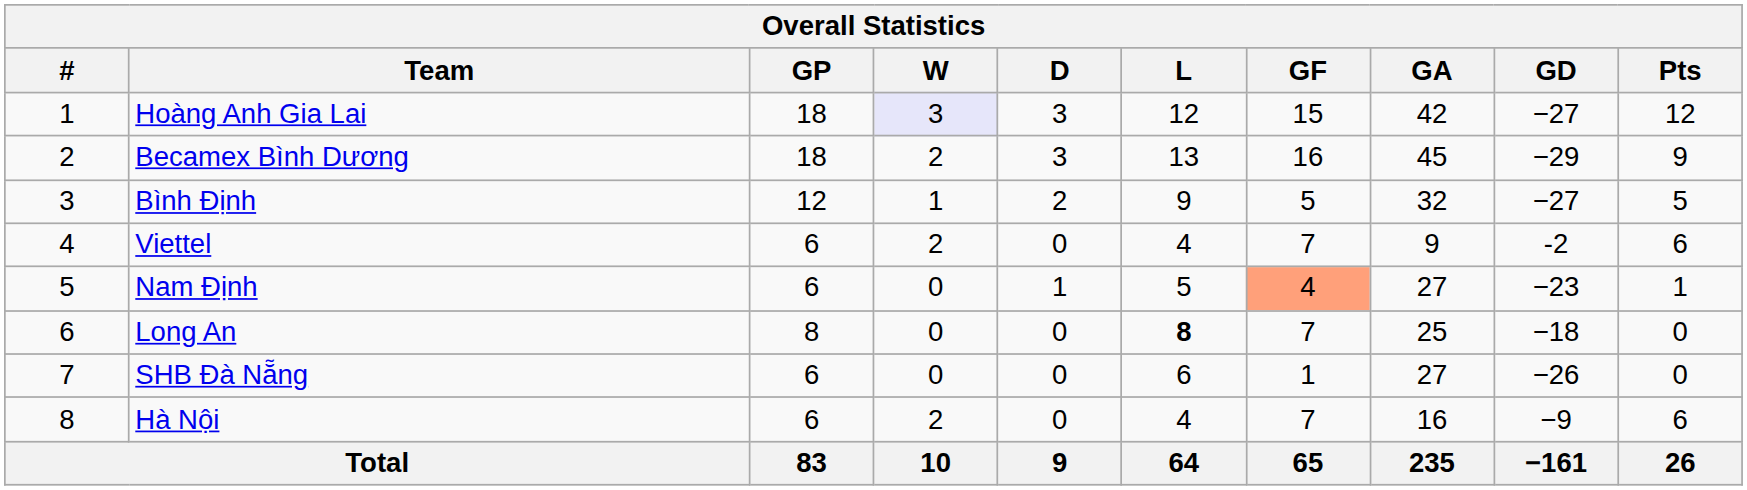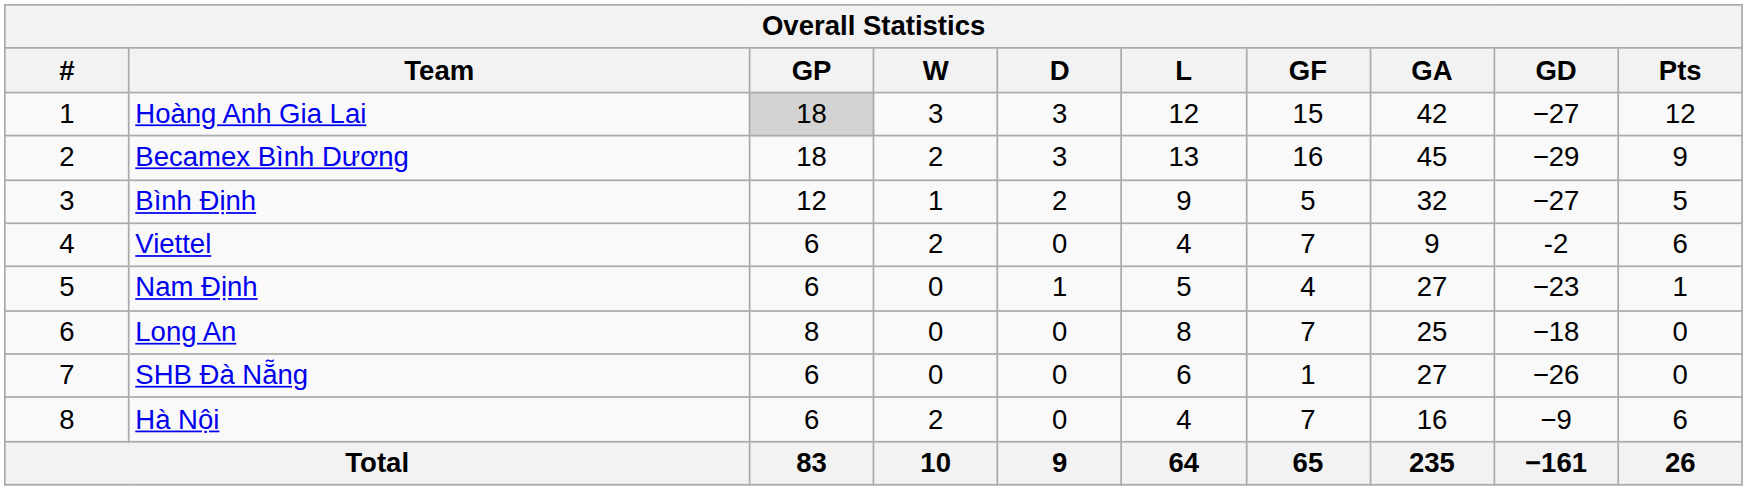(812, 113) no background -> (812, 113) lightgrey background
(936, 113) lavender background -> (936, 113) no background
(1308, 288) lightsalmon background -> (1308, 288) no background
(1184, 331) bold -> (1184, 331) normal
